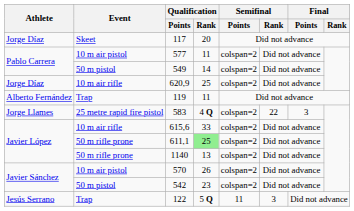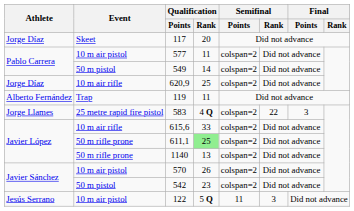(84, 199) Trap -> (102, 199) 10 m air pistol
